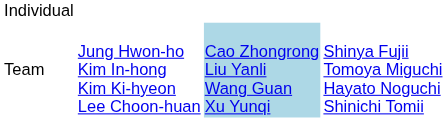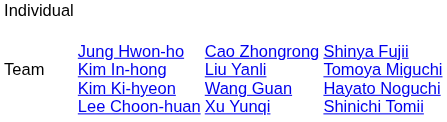(262, 79) lightblue background -> (262, 79) no background
